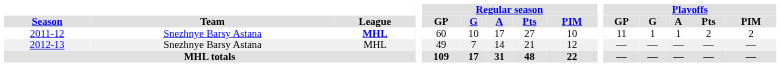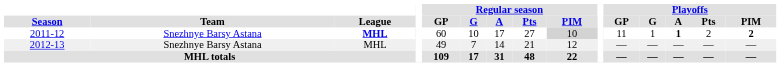(572, 33) no background -> (572, 33) lightgrey background
(678, 33) normal -> (678, 33) bold
(751, 33) normal -> (751, 33) bold
